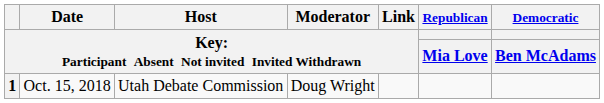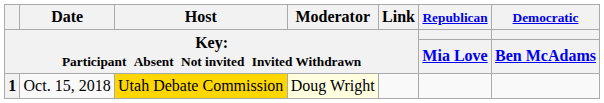(201, 85) no background -> (201, 85) gold background
(333, 85) no background -> (333, 85) lightyellow background
